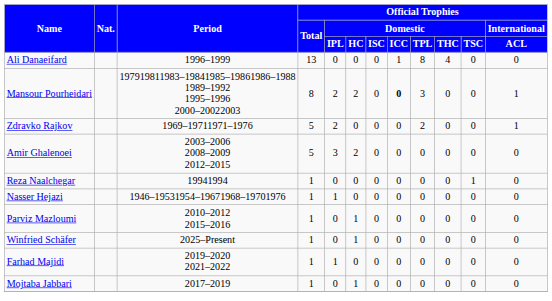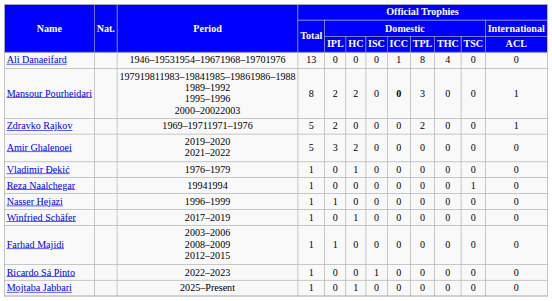(208, 60) 1996–1999 -> (208, 60) 1946–19531954–19671968–19701976
(208, 153) 2003–2006 2008–2009 2012–2015 -> (208, 148) 2019–2020 2021–2022
+ row: (38, 169)
(208, 197) 1946–19531954–19671968–19701976 -> (208, 201) 1996–1999
- row: (41, 218)
(208, 240) 2025–Present -> (208, 217) 2017–2019
(208, 262) 2019–2020 2021–2022 -> (208, 245) 2003–2006 2008–2009 2012–2015
+ row: (41, 272)
(208, 283) 2017–2019 -> (208, 288) 2025–Present
